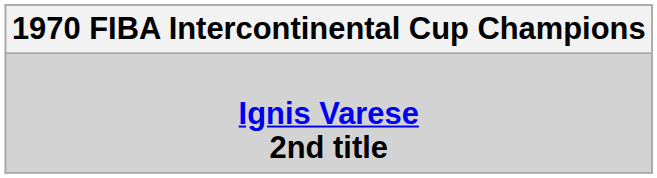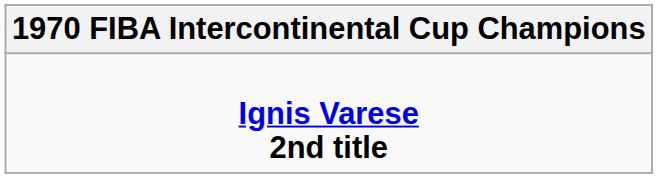(329, 130) lightgrey background -> (329, 130) no background
